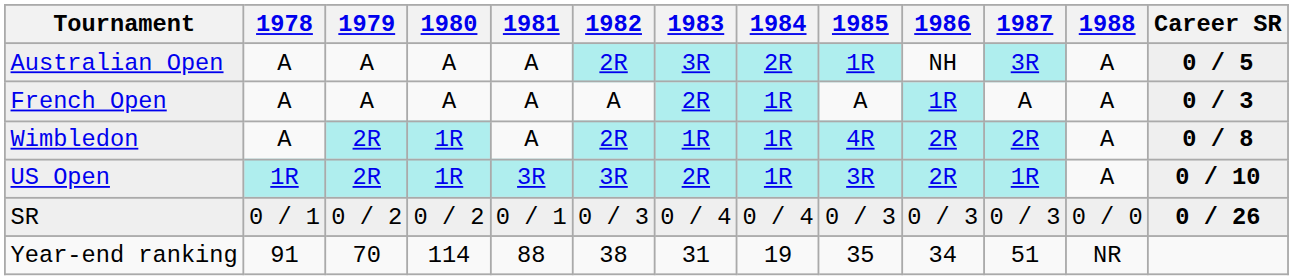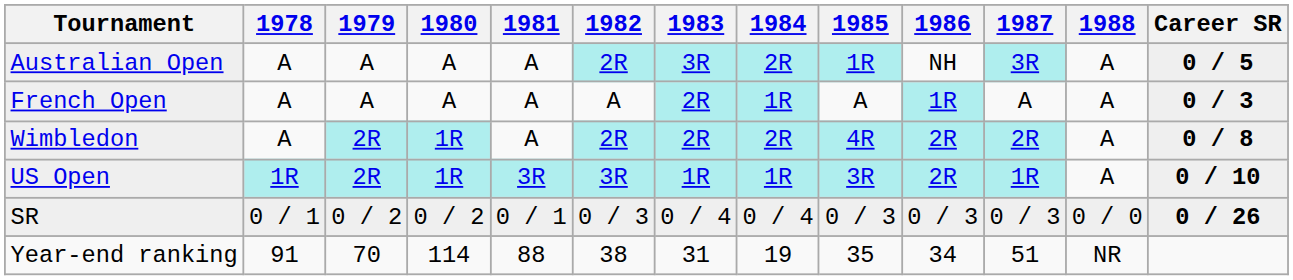(696, 140) 1R -> (696, 140) 2R
(778, 140) 1R -> (778, 140) 2R
(696, 178) 2R -> (696, 178) 1R
